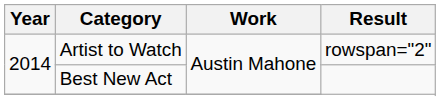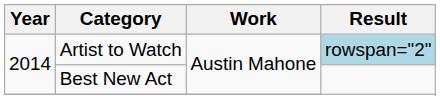(378, 49) no background -> (378, 49) lightblue background
